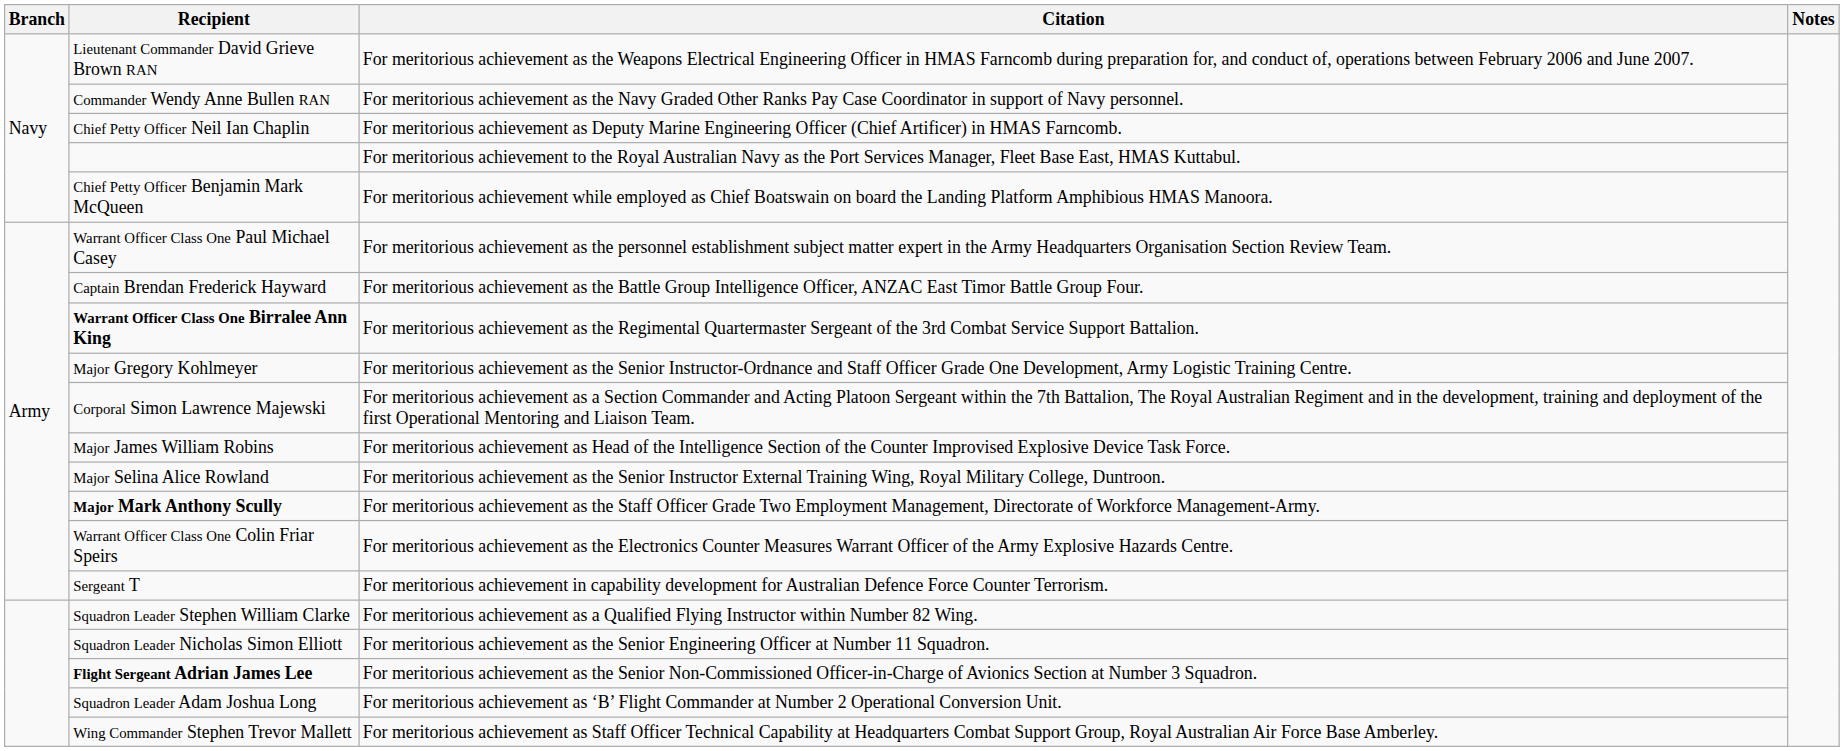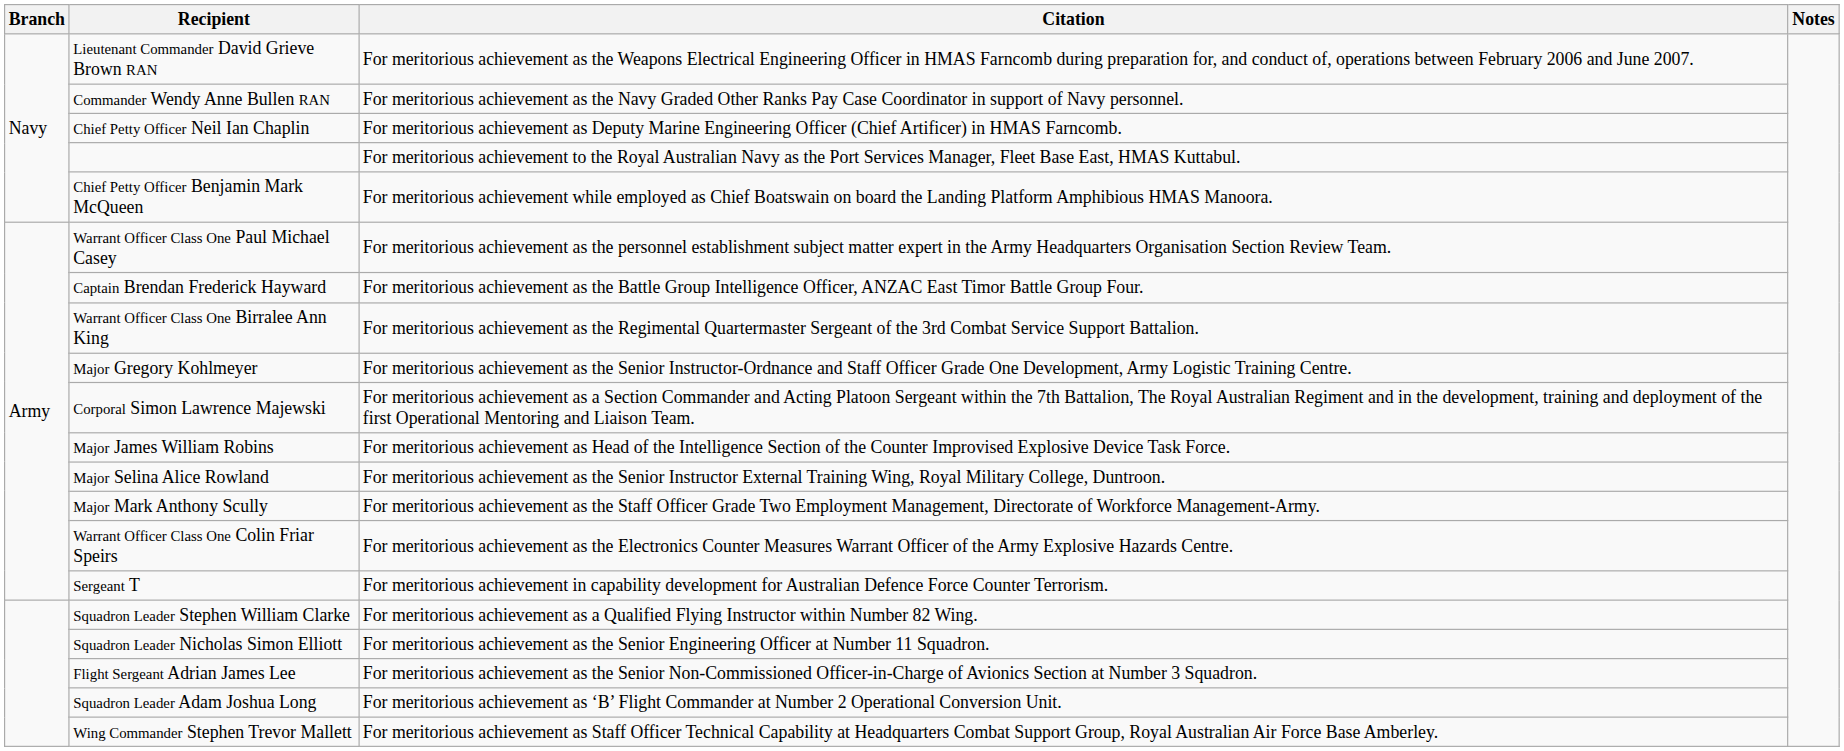(210, 327) bold -> (200, 327) normal
(178, 505) bold -> (171, 505) normal
(193, 673) bold -> (184, 673) normal
